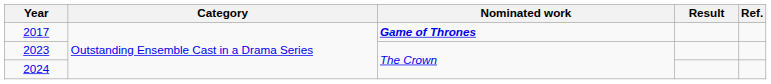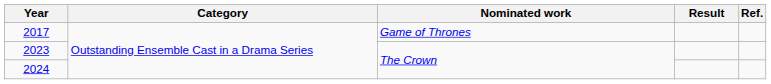(428, 32) bold -> (425, 32) normal
